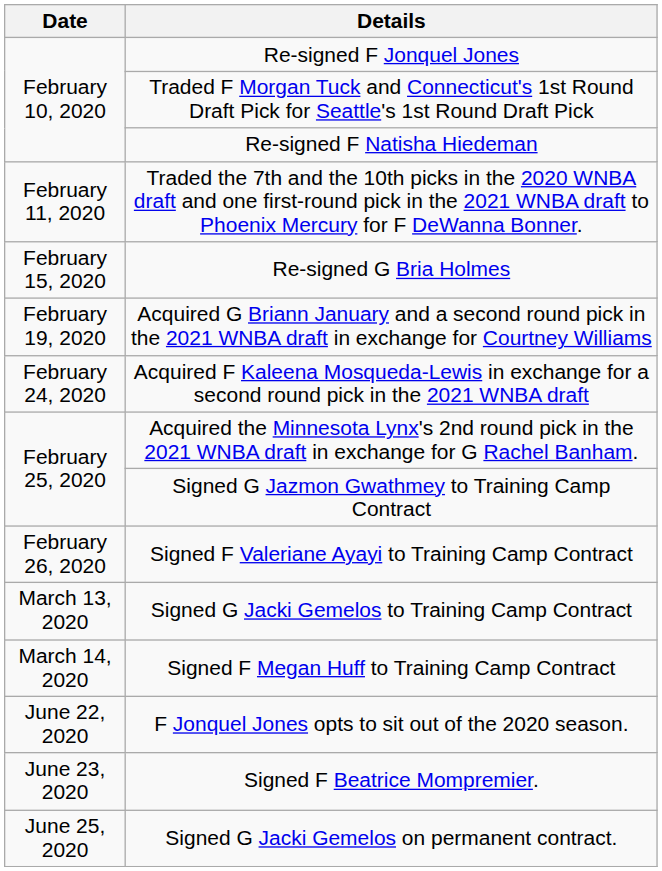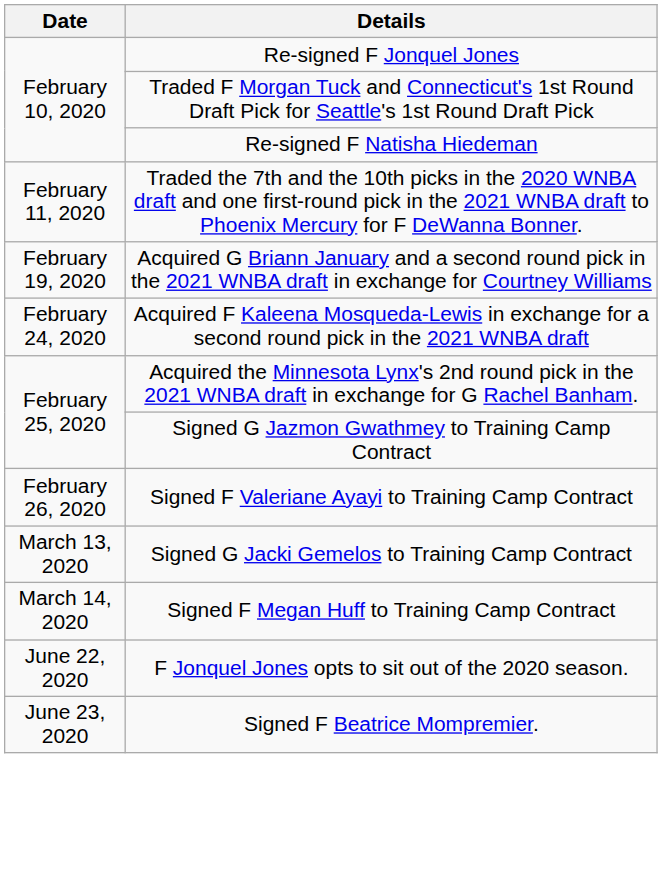- row: (391, 269)
- row: (391, 838)
